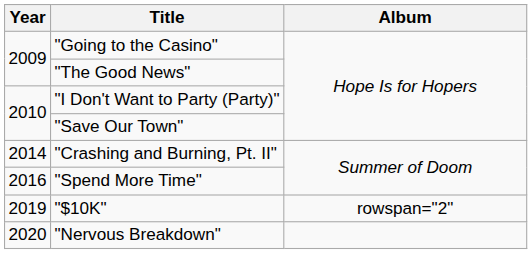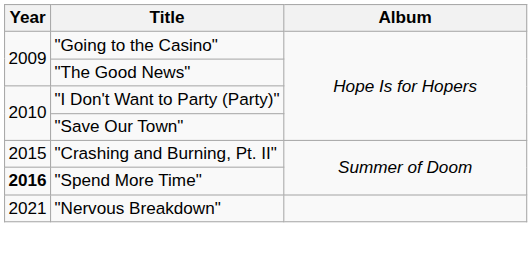(28, 153) 2014 -> (28, 153) 2015
(28, 180) normal -> (28, 180) bold
- row: (81, 208)
(28, 235) 2020 -> (28, 208) 2021
